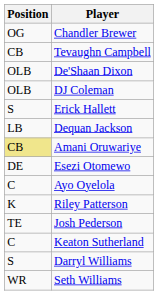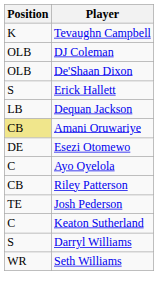- row: (95, 33)
(15, 52) CB -> (11, 33) K
rows swapped: (84, 90) <-> (93, 71)
(11, 204) K -> (15, 185) CB
